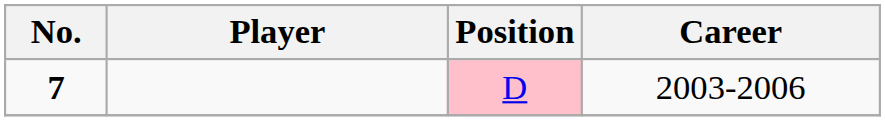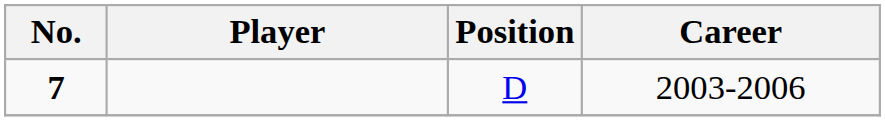(515, 86) pink background -> (515, 86) no background
